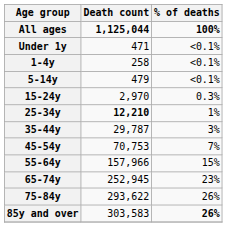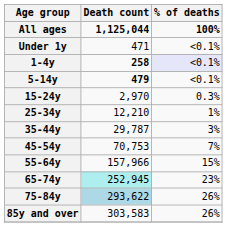(140, 63) normal -> (140, 63) bold
(205, 63) no background -> (205, 63) lavender background
(140, 79) normal -> (140, 79) bold
(131, 113) bold -> (131, 113) normal
(128, 180) no background -> (128, 180) paleturquoise background
(128, 196) no background -> (128, 196) lightblue background
(211, 213) bold -> (211, 213) normal
